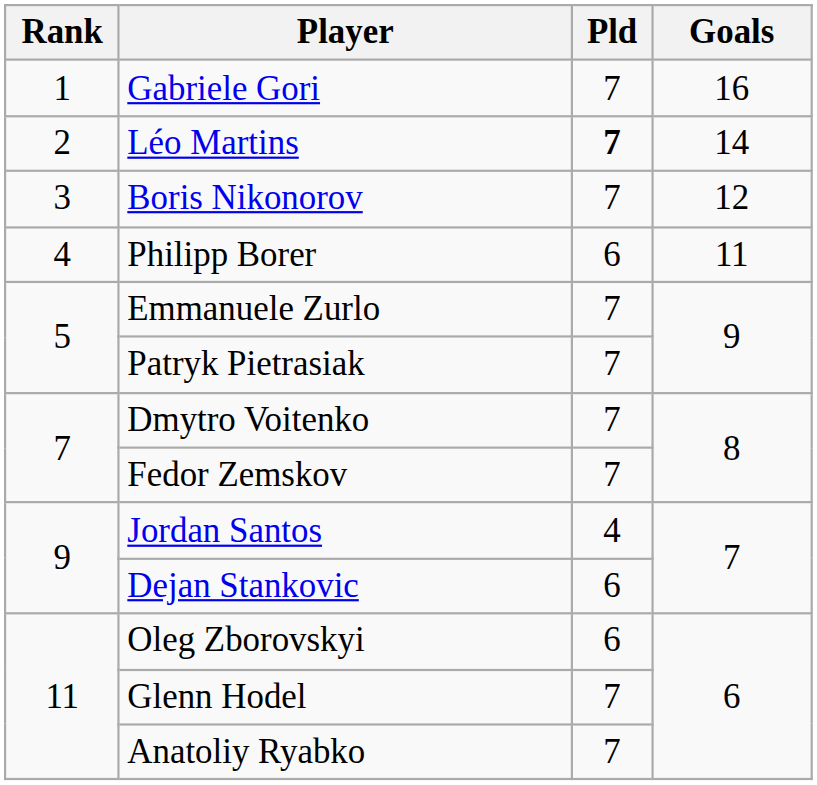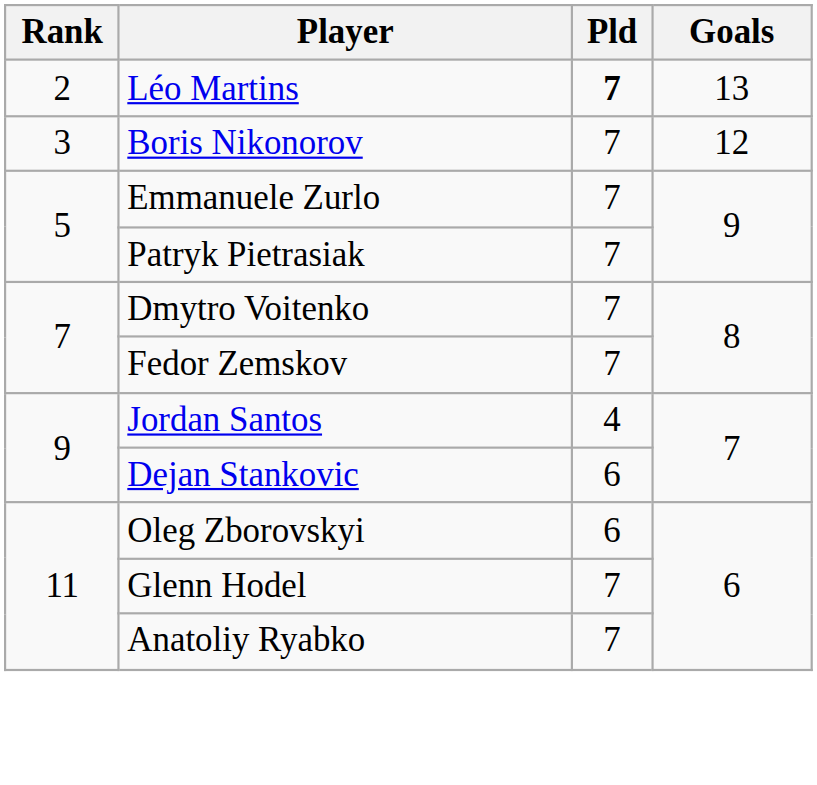- row: (224, 87)
(732, 142) 14 -> (732, 87) 13
- row: (222, 253)
